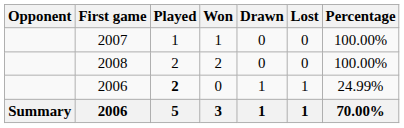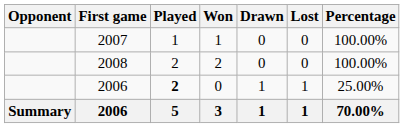(361, 87) 24.99% -> (361, 87) 25.00%
